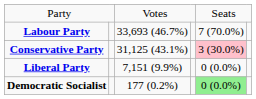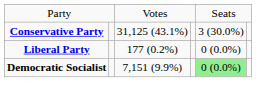- row: (57, 31)
(221, 49) pink background -> (221, 31) no background
(152, 67) 7,151 (9.9%) -> (152, 49) 177 (0.2%)
(152, 85) 177 (0.2%) -> (152, 67) 7,151 (9.9%)
